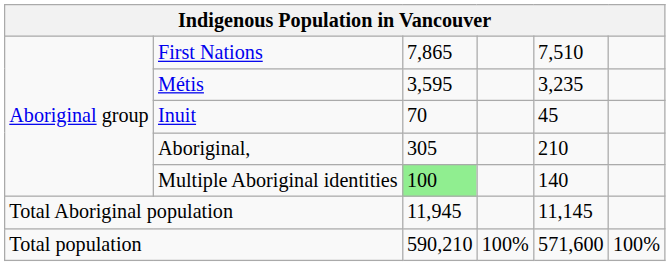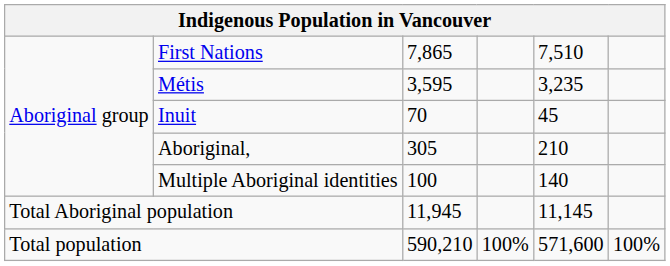(422, 180) lightgreen background -> (422, 180) no background
